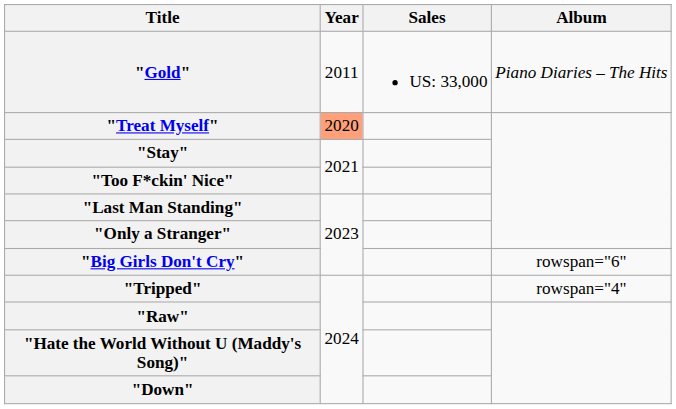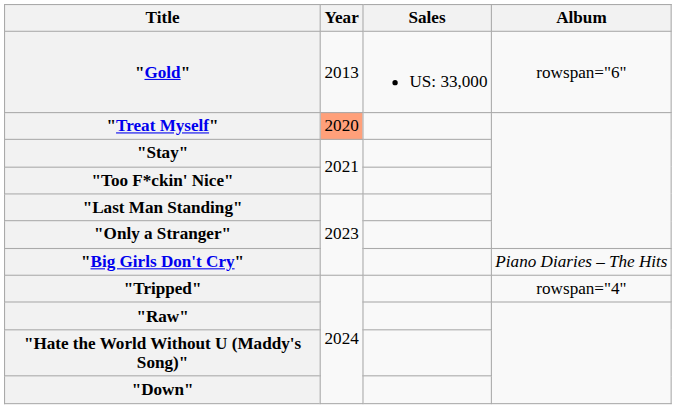(342, 71) 2011 -> (342, 71) 2013
(581, 71) Piano Diaries – The Hits -> (581, 71) rowspan="6"
(581, 261) rowspan="6" -> (581, 261) Piano Diaries – The Hits
